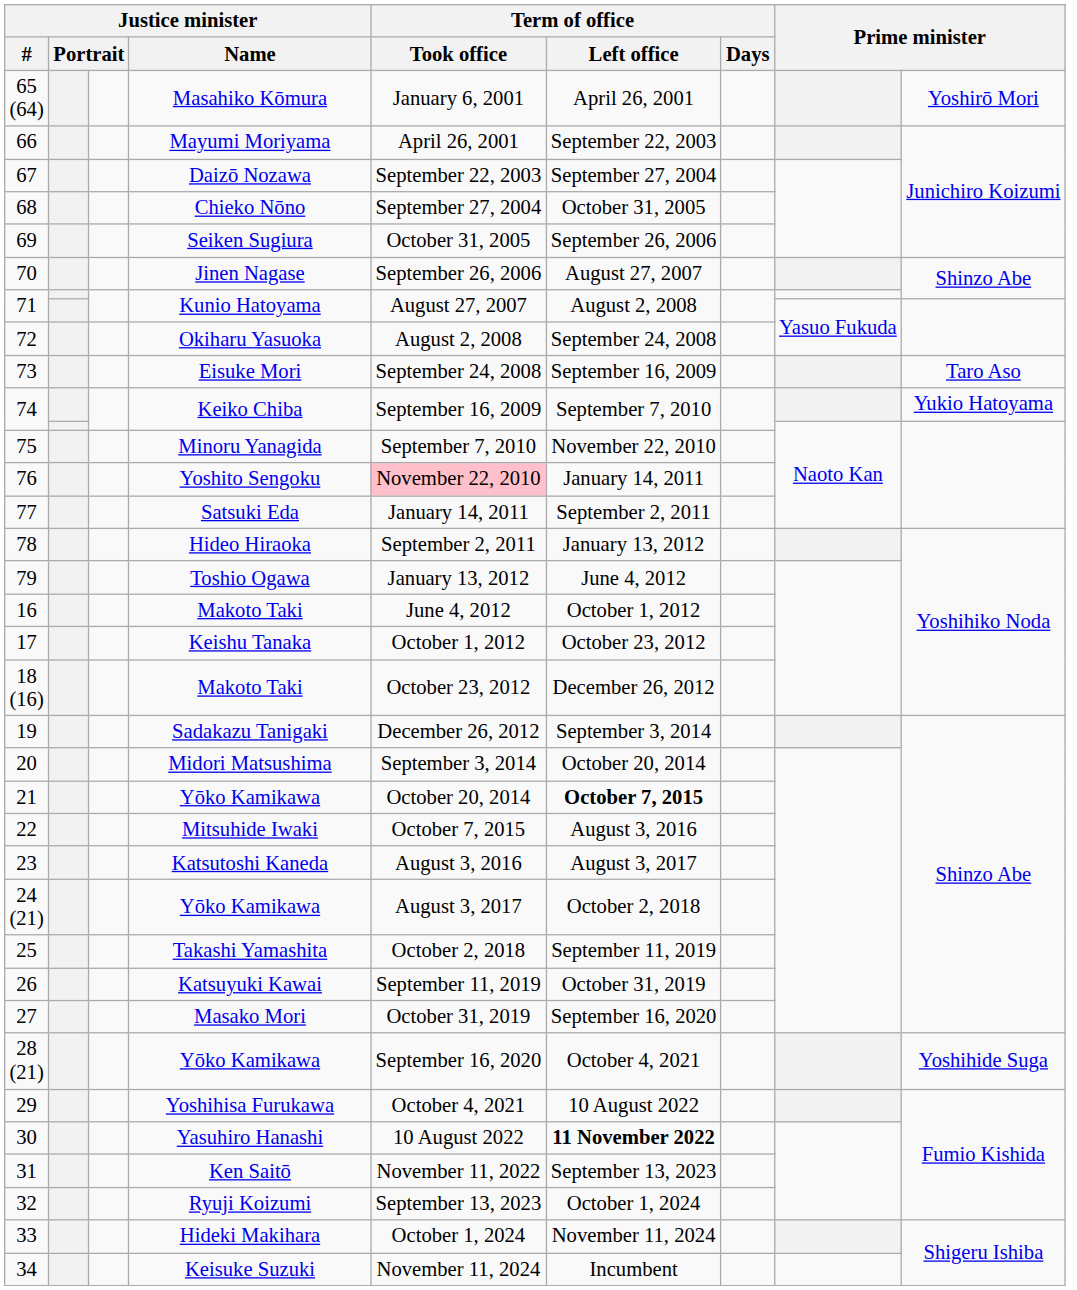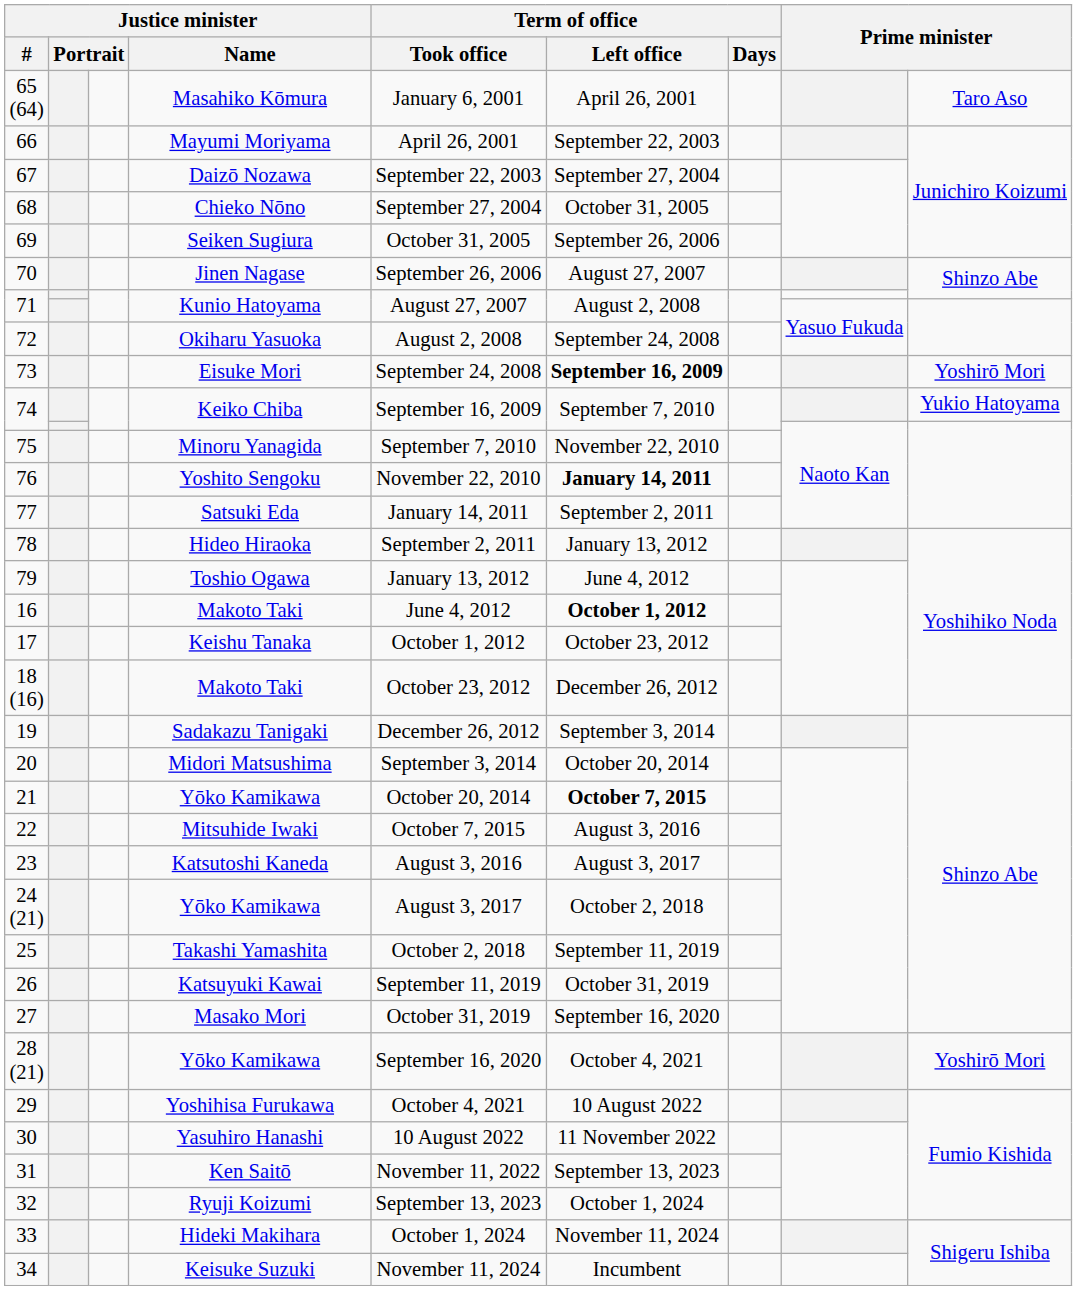(983, 97) Yoshirō Mori -> (990, 97) Taro Aso
(634, 371) normal -> (637, 371) bold
(983, 371) Taro Aso -> (990, 371) Yoshirō Mori
(458, 479) pink background -> (458, 479) no background
(634, 479) normal -> (637, 479) bold
(634, 610) normal -> (637, 610) bold
(983, 1060) Yoshihide Suga -> (990, 1060) Yoshirō Mori
(634, 1138) bold -> (637, 1138) normal
